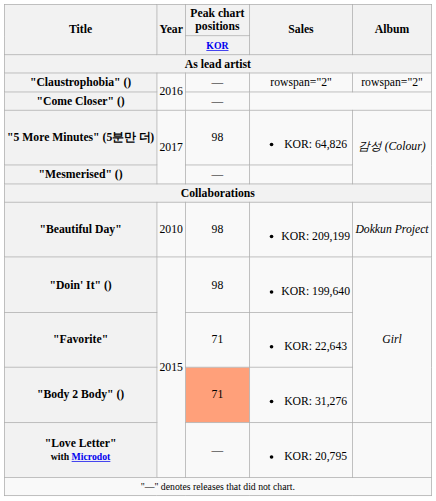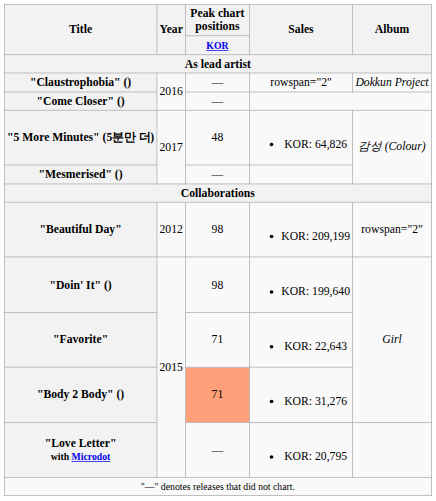(392, 82) rowspan="2" -> (392, 82) Dokkun Project
(217, 137) 98 -> (217, 137) 48
(171, 229) 2010 -> (171, 229) 2012
(392, 229) Dokkun Project -> (392, 229) rowspan="2"
